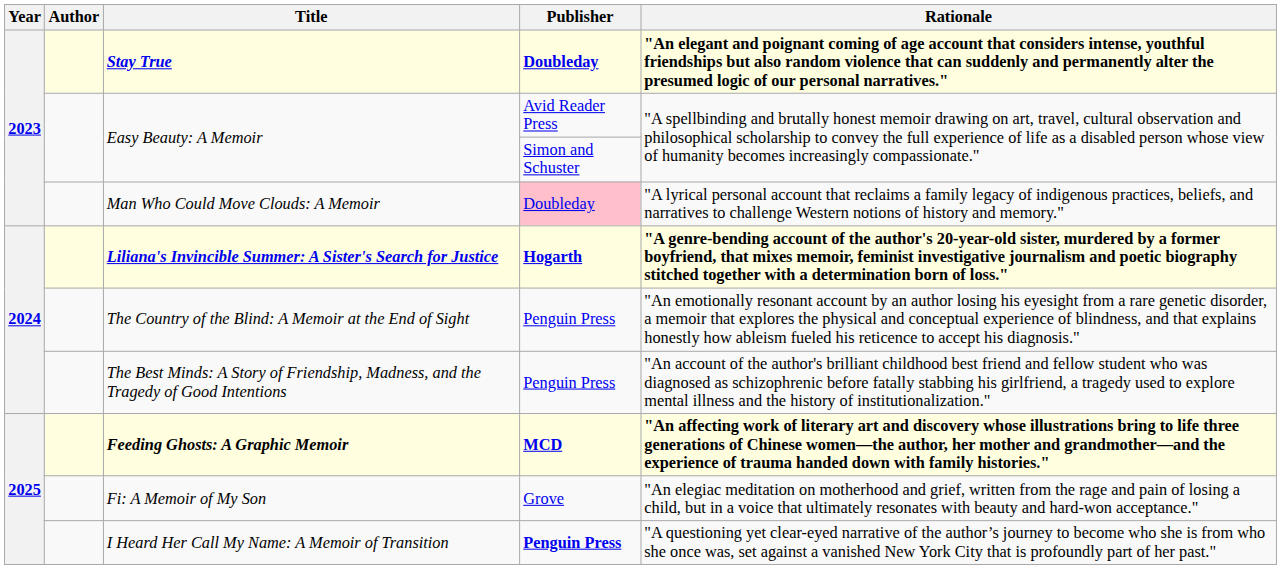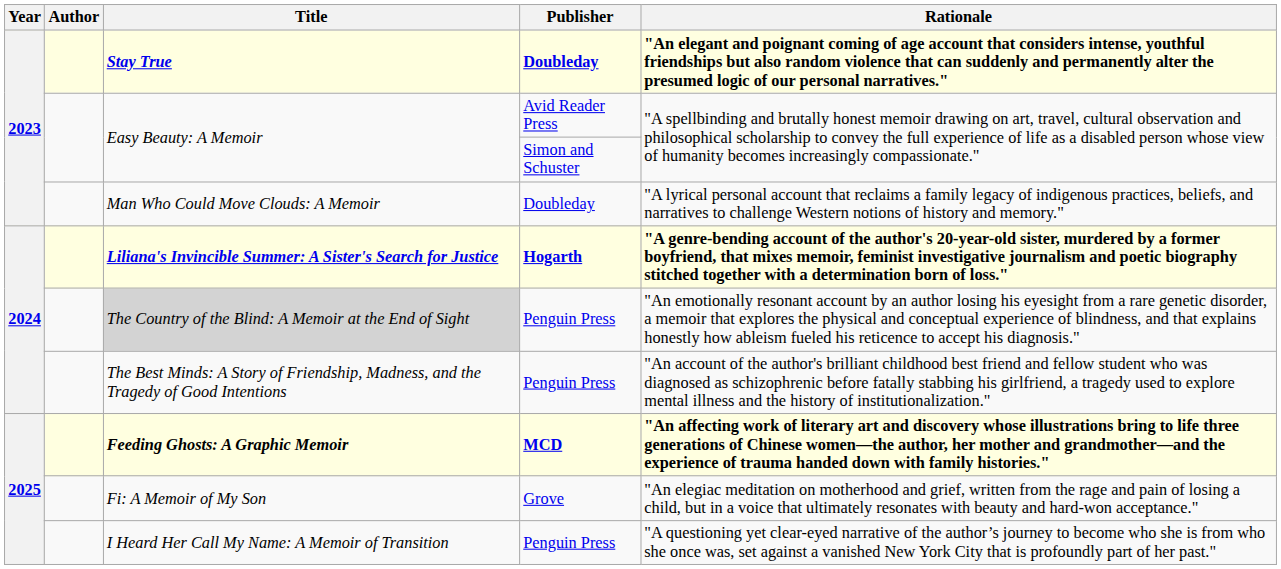(559, 203) pink background -> (559, 203) no background
(288, 319) no background -> (288, 319) lightgrey background
(572, 542) bold -> (569, 542) normal
